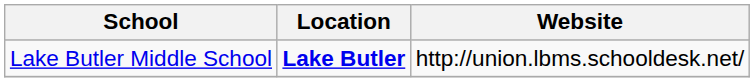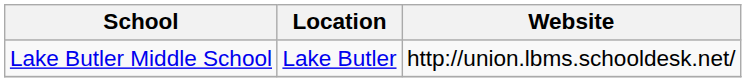(344, 58) bold -> (339, 58) normal
